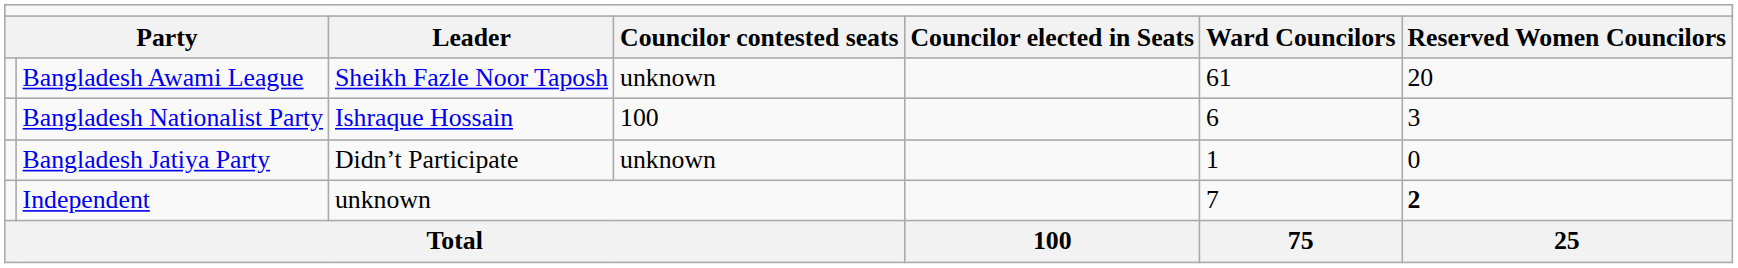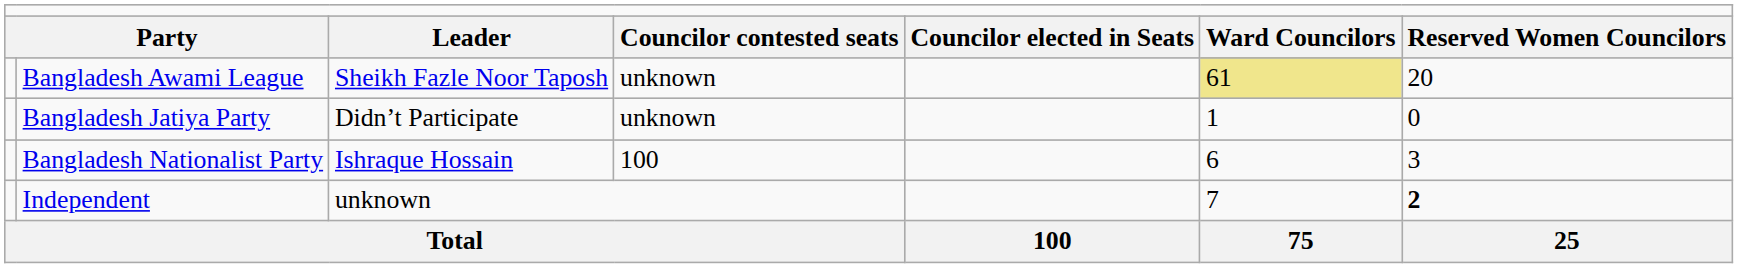(1219, 77) no background -> (1219, 77) khaki background
rows swapped: (173, 118) <-> (146, 159)
